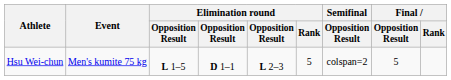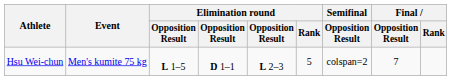(396, 61) 5 -> (396, 61) 7
